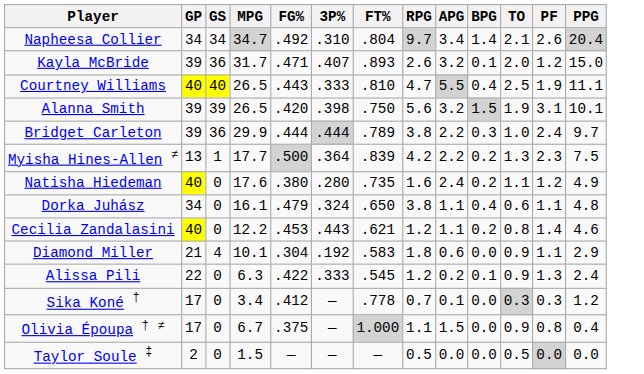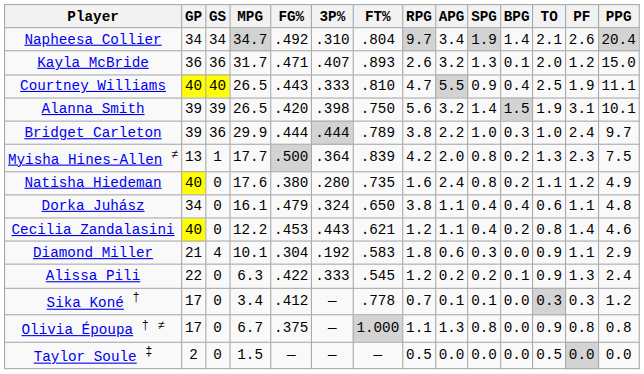+ column: (484, 16)
(194, 63) 39 -> (194, 63) 36
(452, 158) 2.2 -> (452, 158) 2.0
(452, 328) 1.5 -> (452, 328) 1.3
(586, 328) 0.4 -> (619, 328) 0.8
